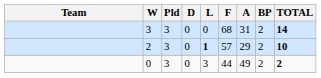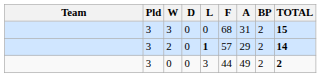columns swapped: (172, 13) <-> (152, 13)
(282, 30) 14 -> (282, 30) 15
(282, 47) 10 -> (282, 47) 14
